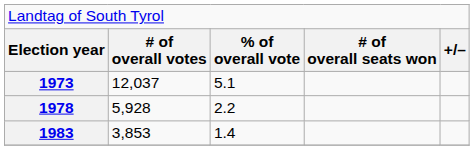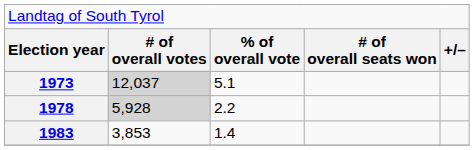(136, 83) no background -> (136, 83) lightgrey background
(131, 108) no background -> (131, 108) lightgrey background
